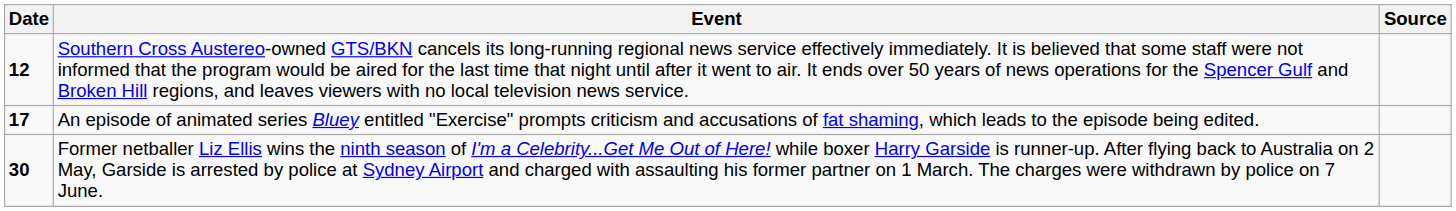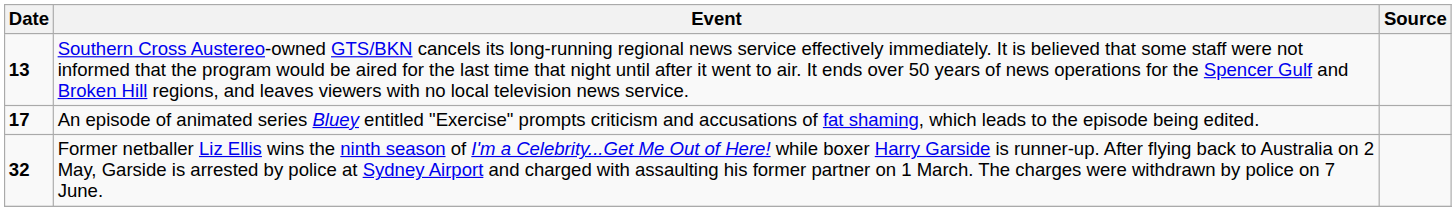(19, 69) 12 -> (19, 69) 13
(19, 170) 30 -> (19, 170) 32
